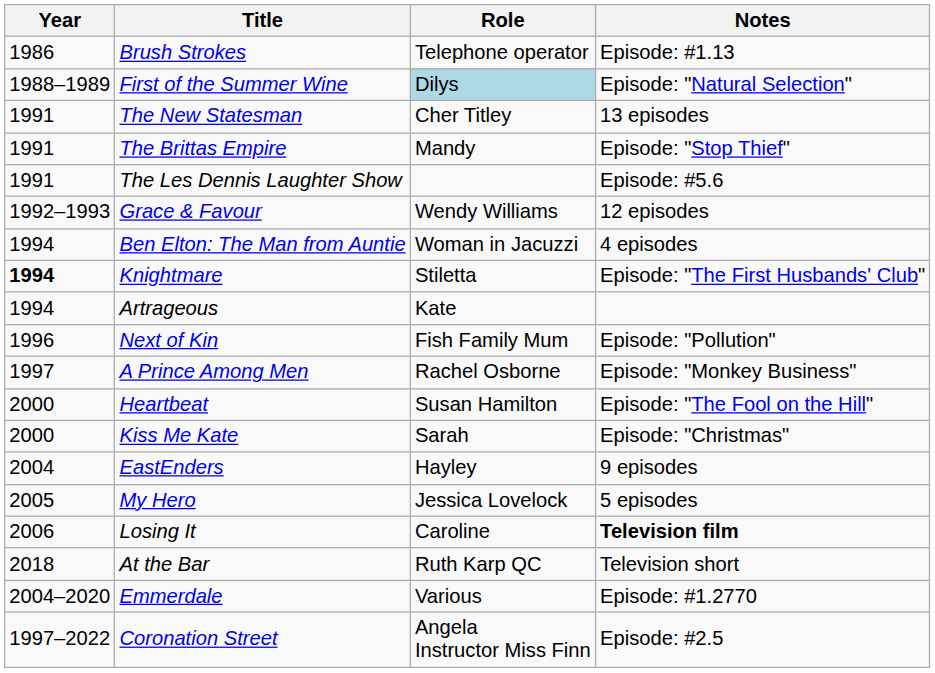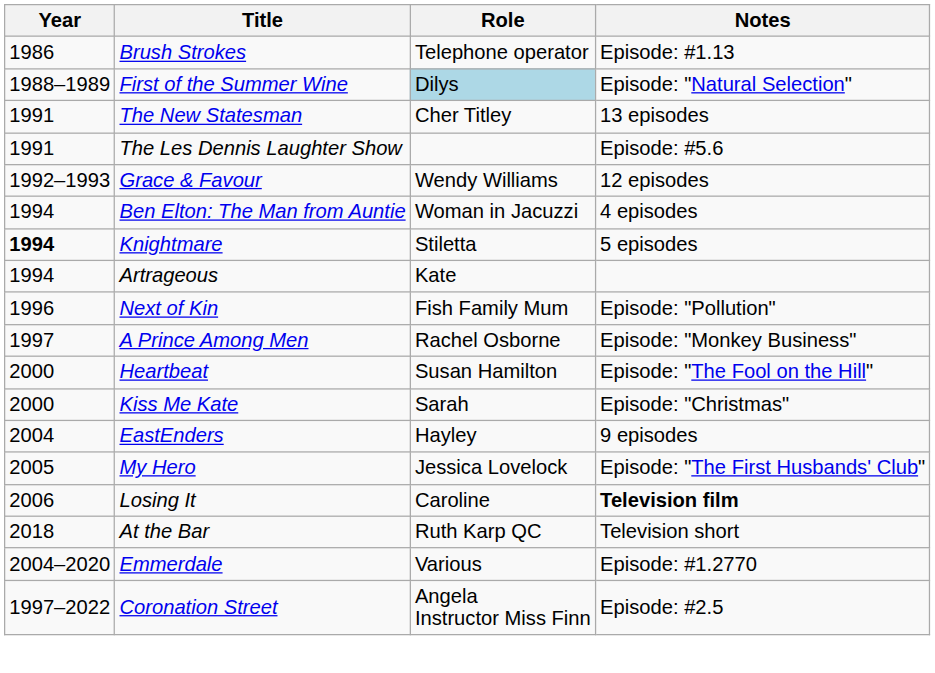- row: (203, 148)
(763, 276) Episode: "The First Husbands' Club" -> (649, 244) 5 episodes
(649, 500) 5 episodes -> (763, 468) Episode: "The First Husbands' Club"
